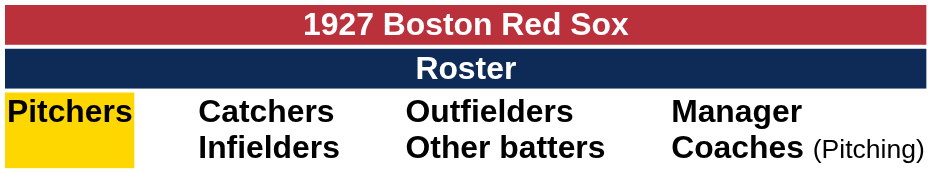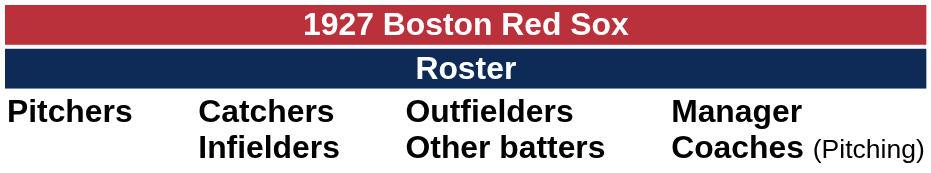(70, 111) gold background -> (70, 111) no background
